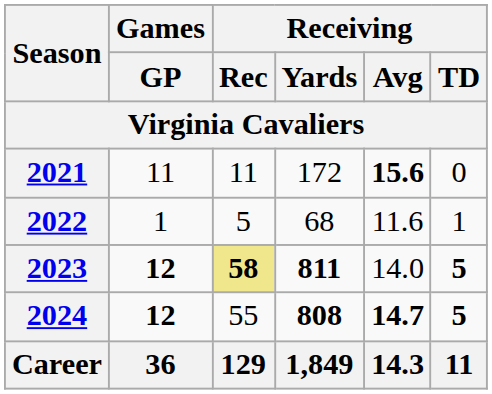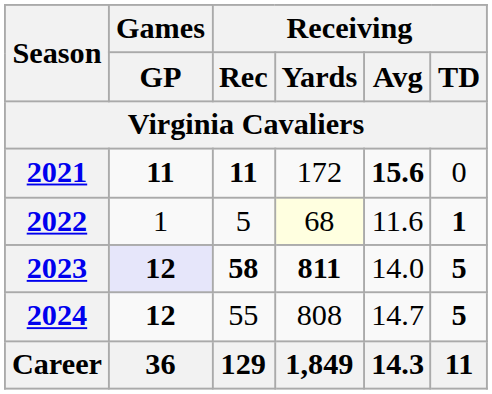(160, 172) normal -> (160, 172) bold
(243, 172) normal -> (243, 172) bold
(319, 220) no background -> (319, 220) lightyellow background
(459, 220) normal -> (459, 220) bold
(160, 268) no background -> (160, 268) lavender background
(243, 268) khaki background -> (243, 268) no background
(319, 316) bold -> (319, 316) normal
(398, 316) bold -> (398, 316) normal
